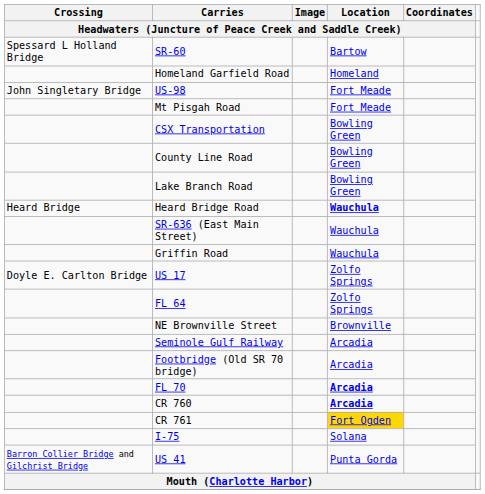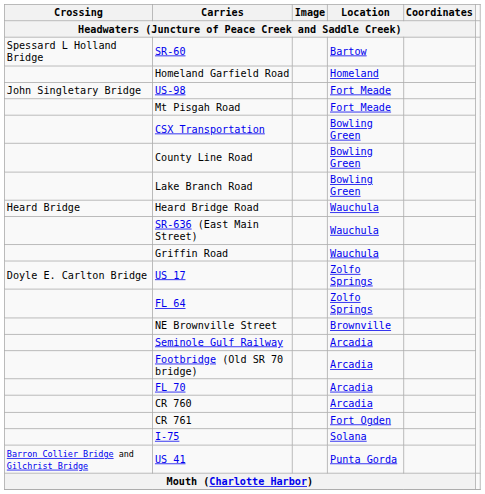(354, 208) bold -> (354, 208) normal
(351, 387) bold -> (351, 387) normal
(351, 404) bold -> (351, 404) normal
(361, 420) gold background -> (361, 420) no background
